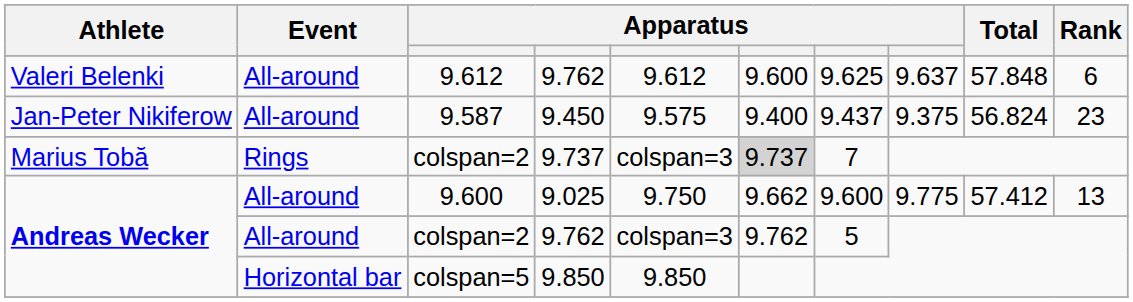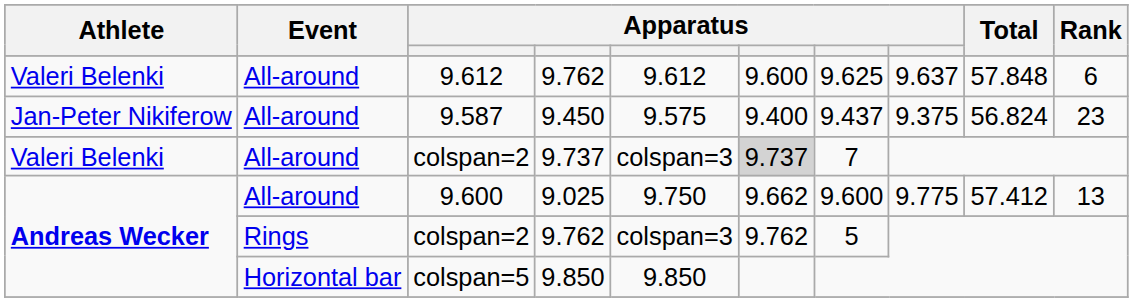(80, 157) Marius Tobă -> (87, 157) Valeri Belenki
(276, 157) Rings -> (301, 157) All-around
(301, 237) All-around -> (276, 237) Rings
